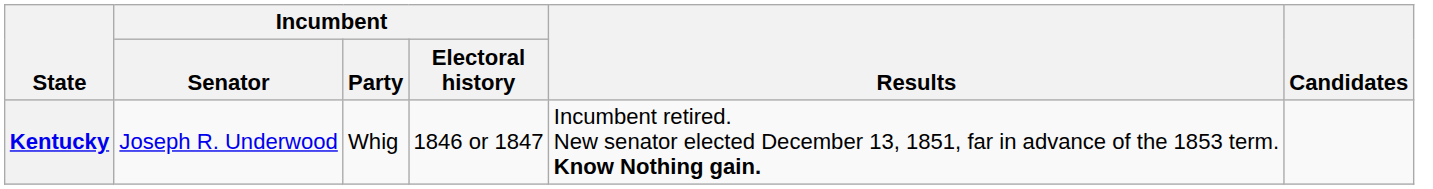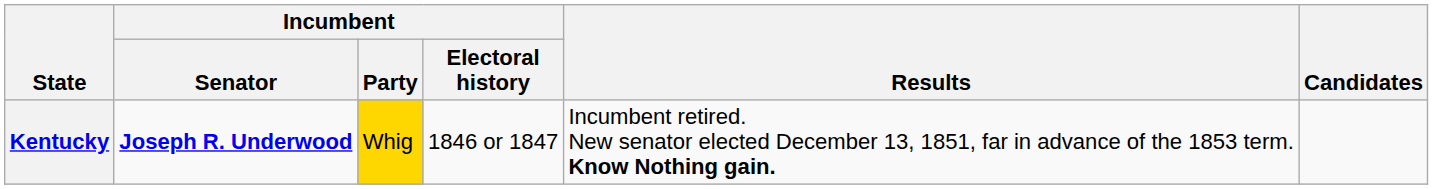(229, 141) normal -> (236, 141) bold
(373, 141) no background -> (388, 141) gold background
